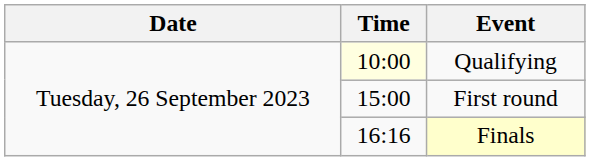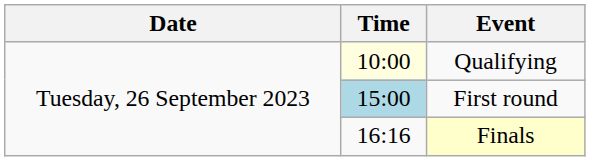(384, 98) no background -> (384, 98) lightblue background
